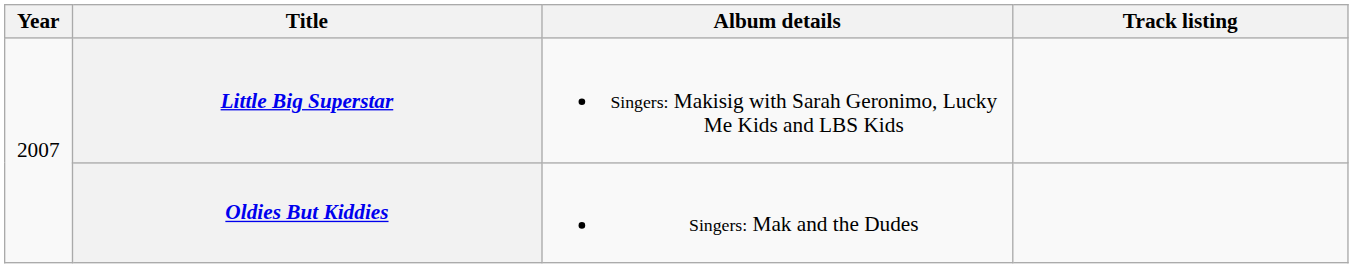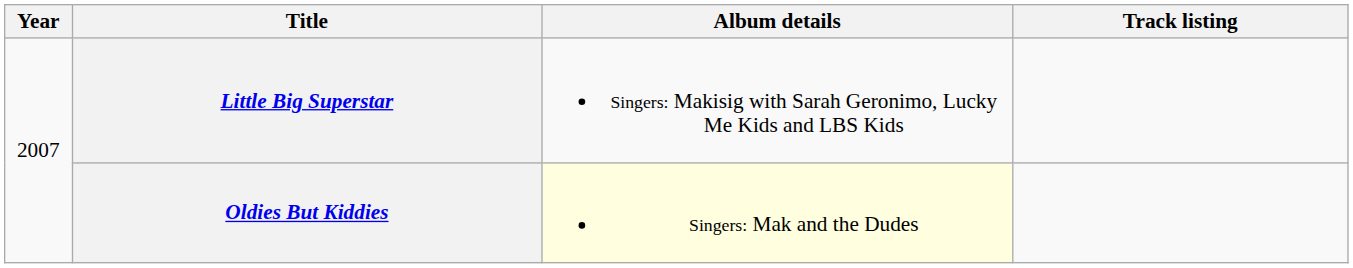(777, 225) no background -> (777, 225) lightyellow background
